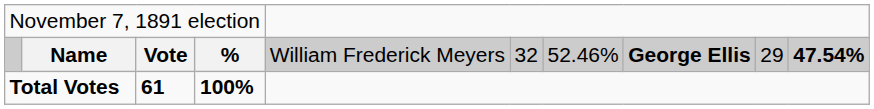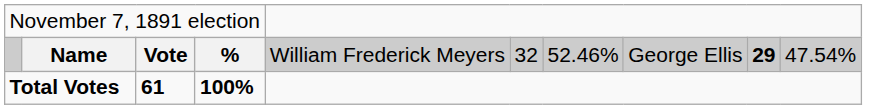(689, 54) bold -> (685, 54) normal
(772, 54) normal -> (764, 54) bold
(829, 54) bold -> (821, 54) normal
